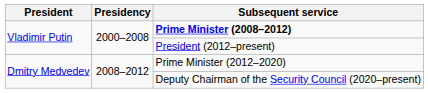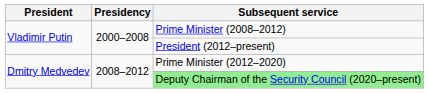(223, 29) bold -> (221, 29) normal
(288, 79) no background -> (288, 79) lightgreen background
